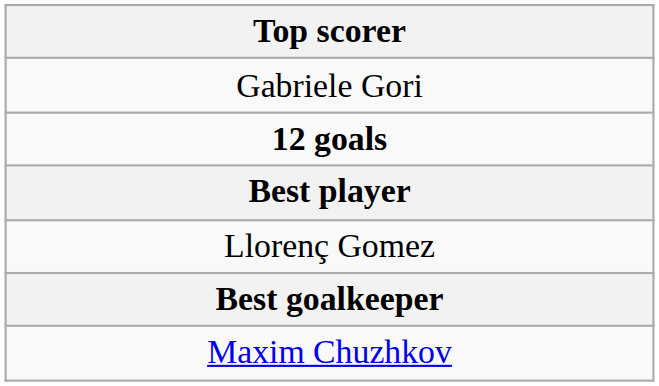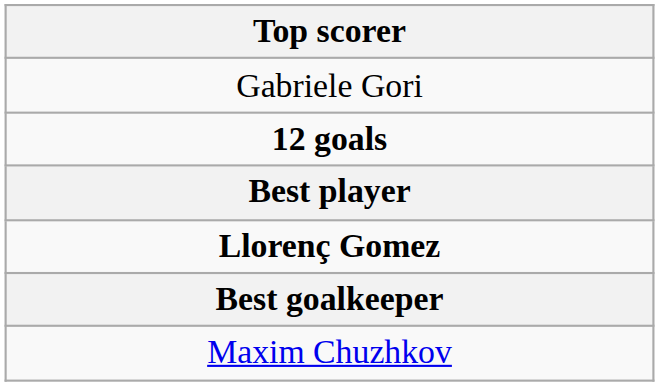(330, 245) normal -> (330, 245) bold
